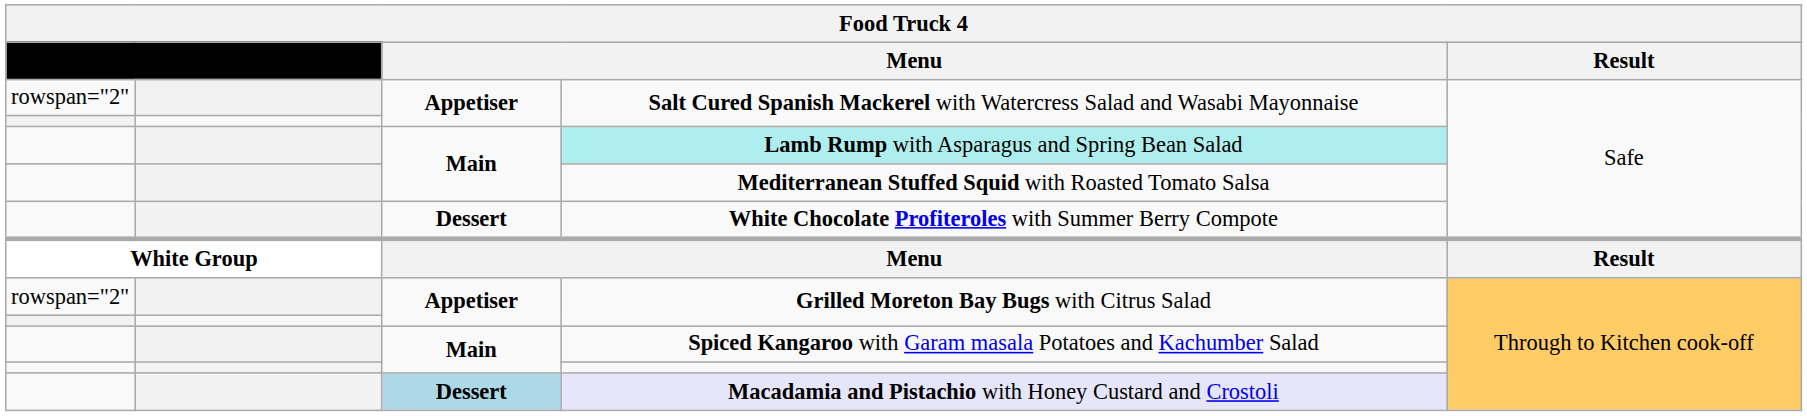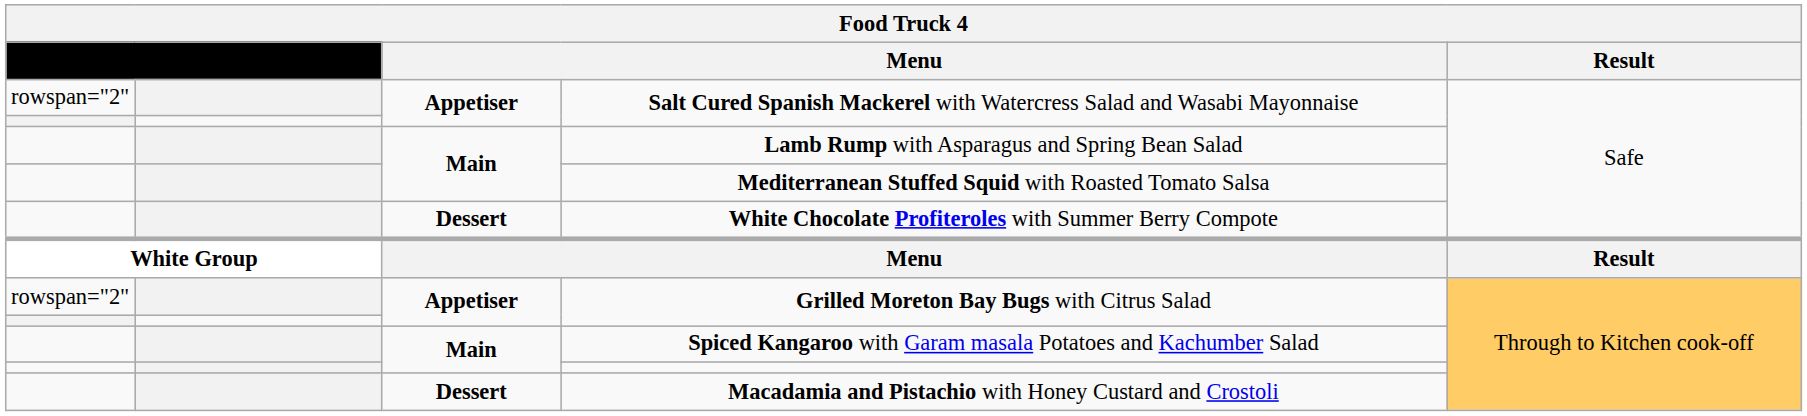(1003, 145) paleturquoise background -> (1003, 145) no background
(471, 391) lightblue background -> (471, 391) no background
(1003, 391) lavender background -> (1003, 391) no background
